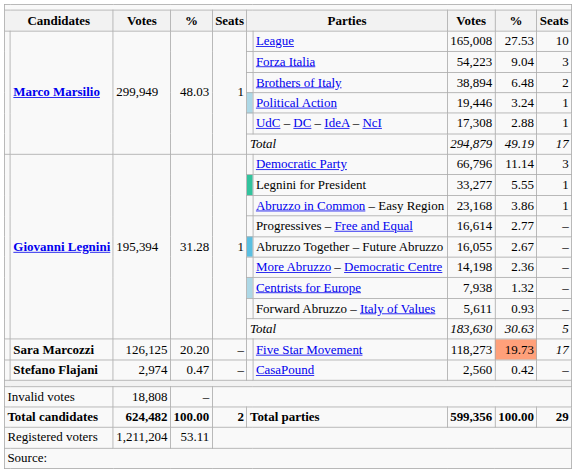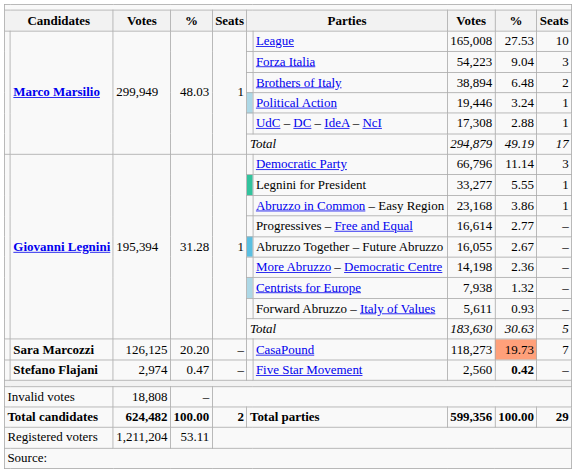(309, 349) Five Star Movement -> (285, 349) CasaPound
(562, 349) 17 -> (565, 349) 7
(285, 370) CasaPound -> (309, 370) Five Star Movement
(523, 370) normal -> (523, 370) bold
